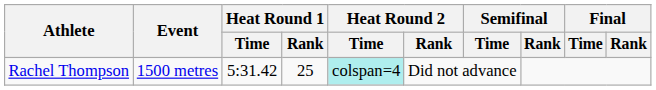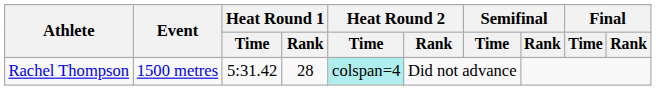(305, 71) 25 -> (305, 71) 28
